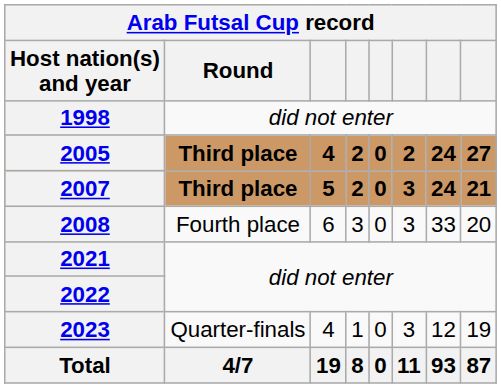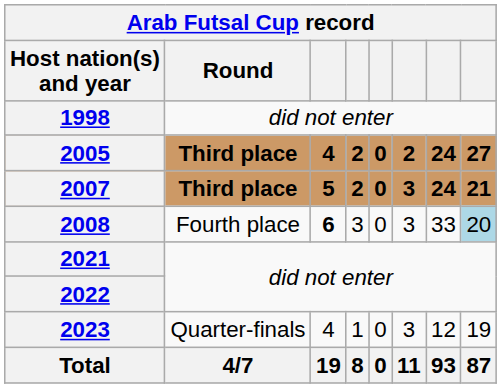(328, 224) normal -> (328, 224) bold
(479, 224) no background -> (479, 224) lightblue background
